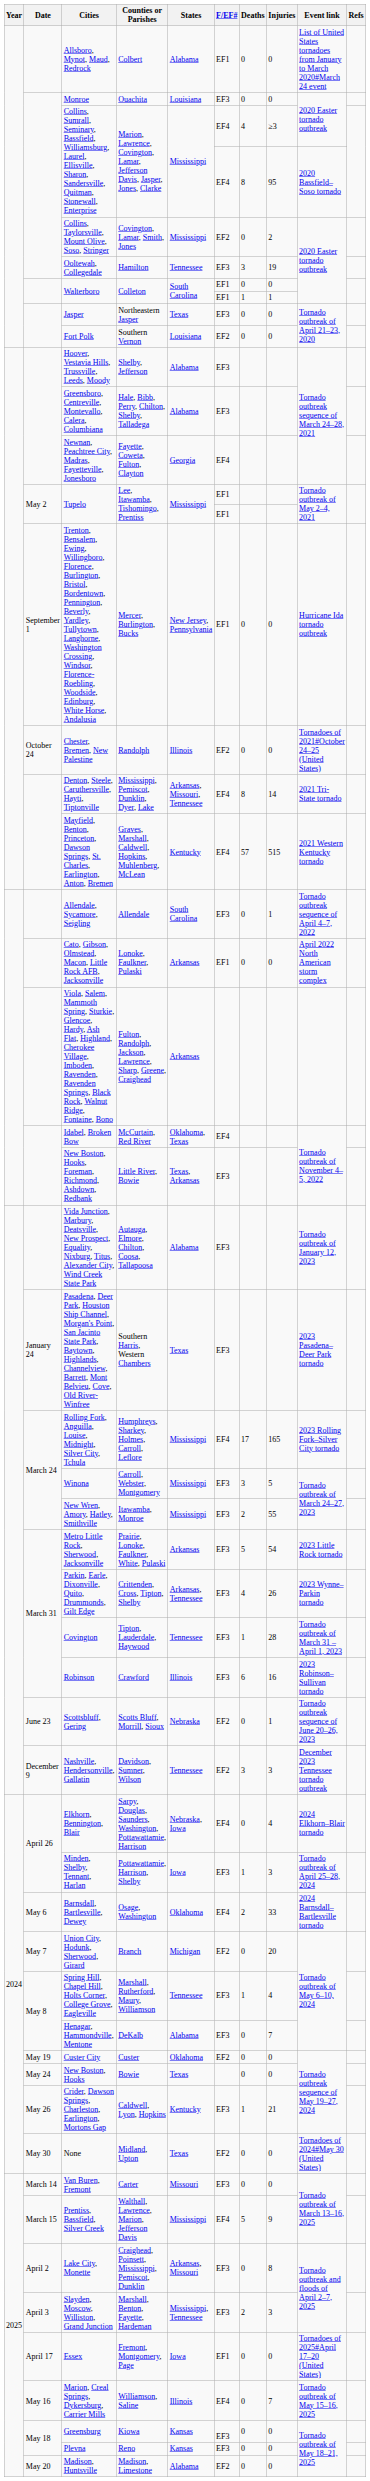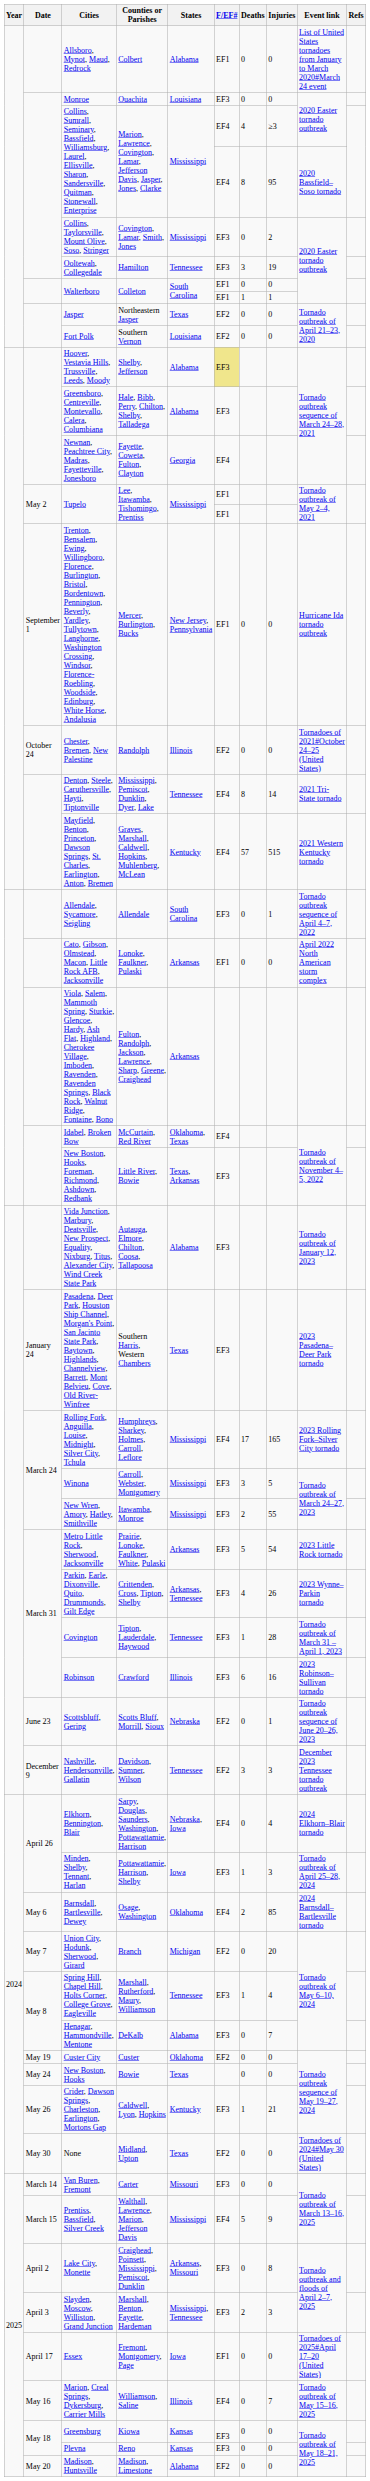(223, 237) EF2 -> (223, 237) EF3
(223, 314) EF3 -> (223, 314) EF2
(223, 367) no background -> (223, 367) khaki background
(186, 794) Arkansas, Missouri, Tennessee -> (186, 794) Tennessee
(272, 1912) 33 -> (272, 1912) 85
